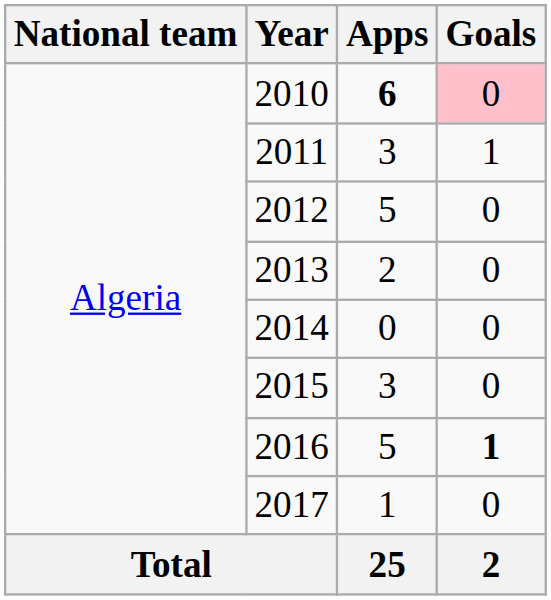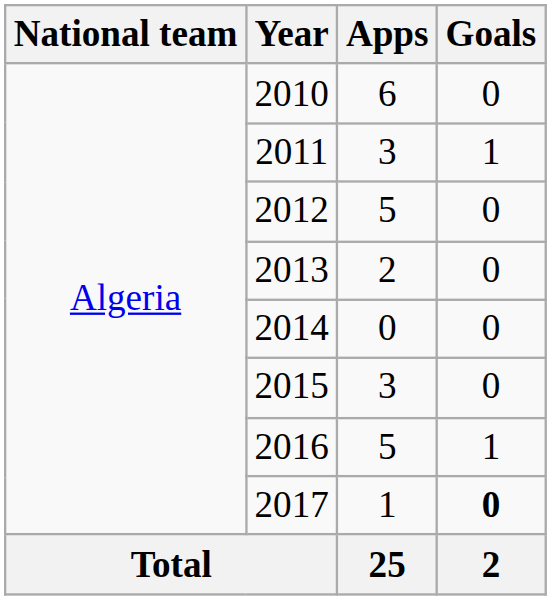(387, 92) bold -> (387, 92) normal
(491, 92) pink background -> (491, 92) no background
(491, 446) bold -> (491, 446) normal
(491, 504) normal -> (491, 504) bold
